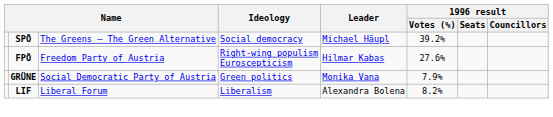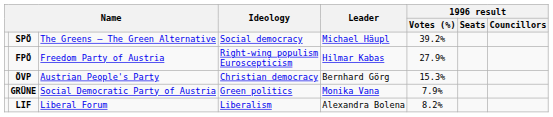(432, 58) 27.6% -> (432, 58) 27.9%
+ row: (23, 77)
